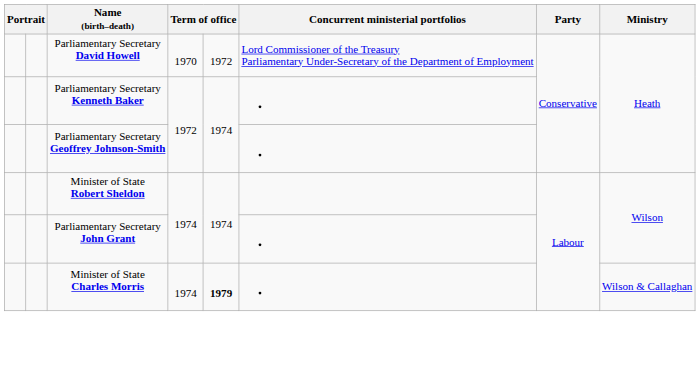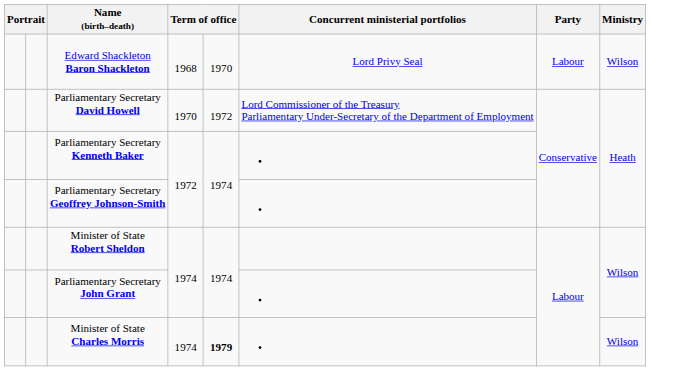+ row: (108, 61)
(647, 287) Wilson & Callaghan -> (623, 341) Wilson
